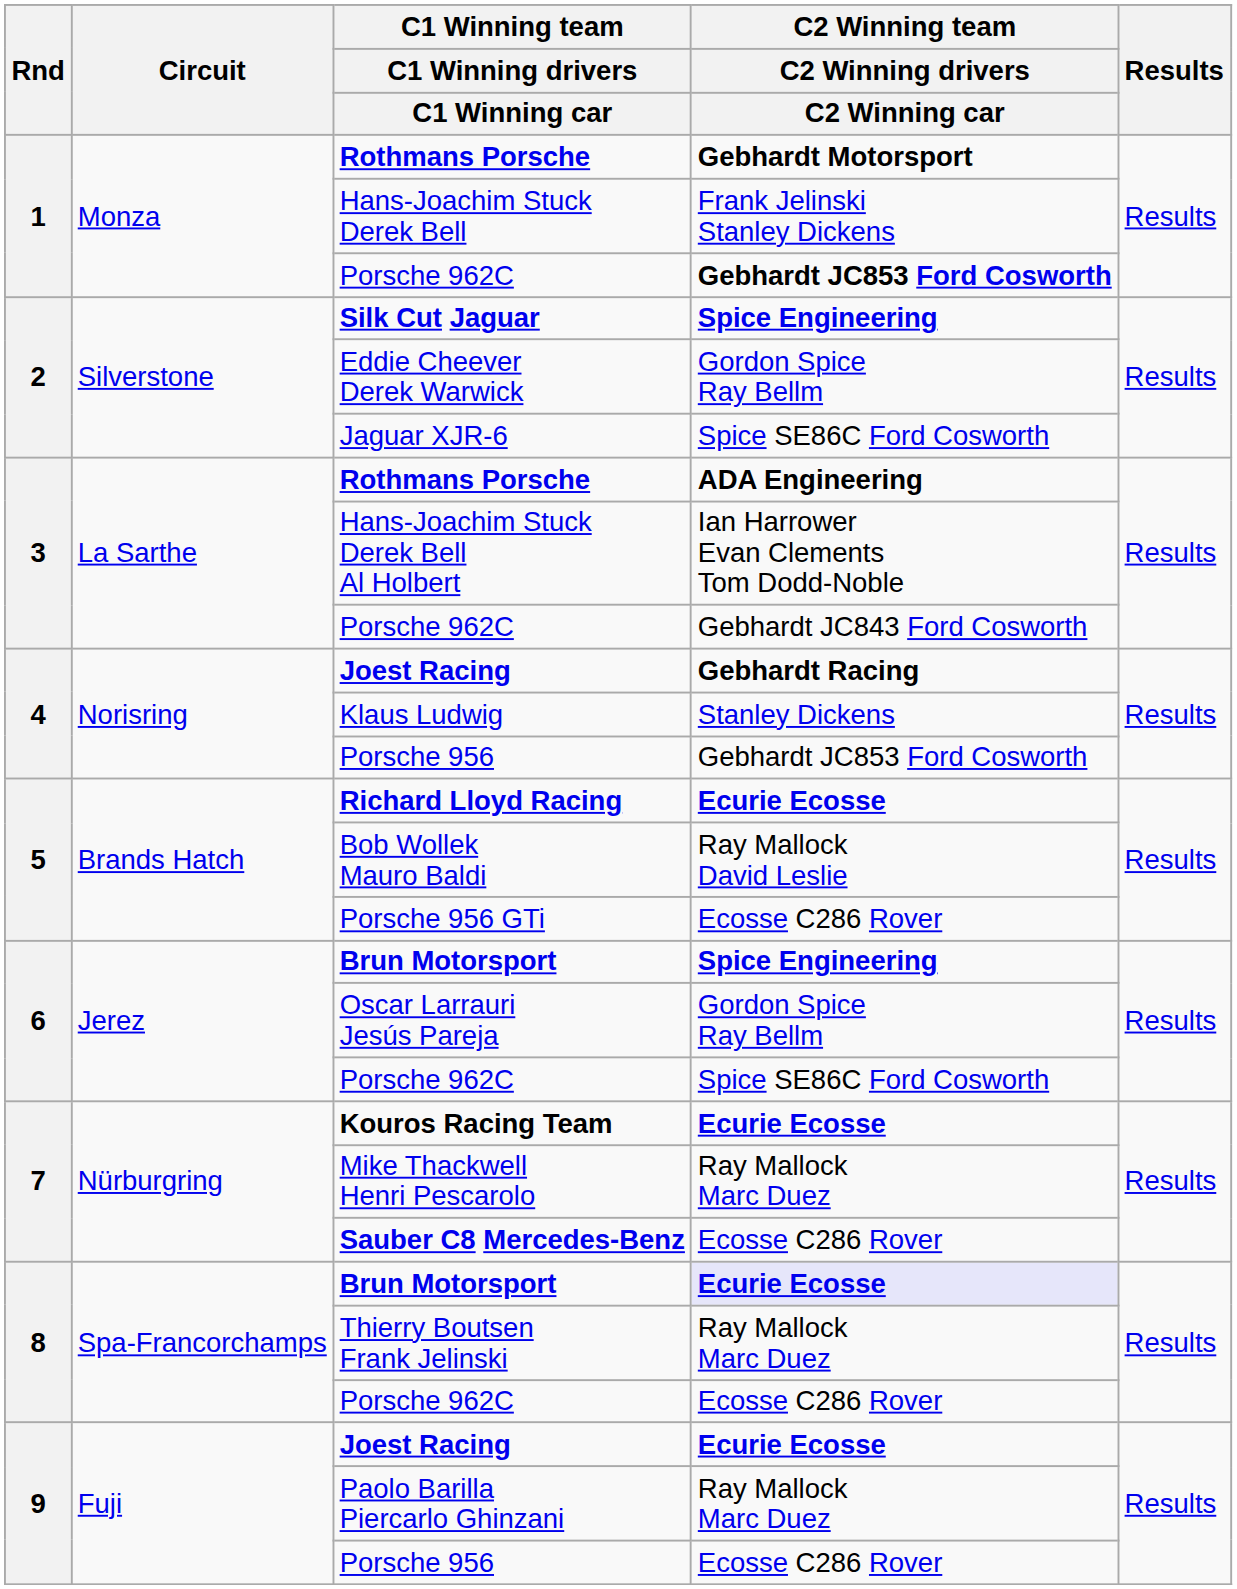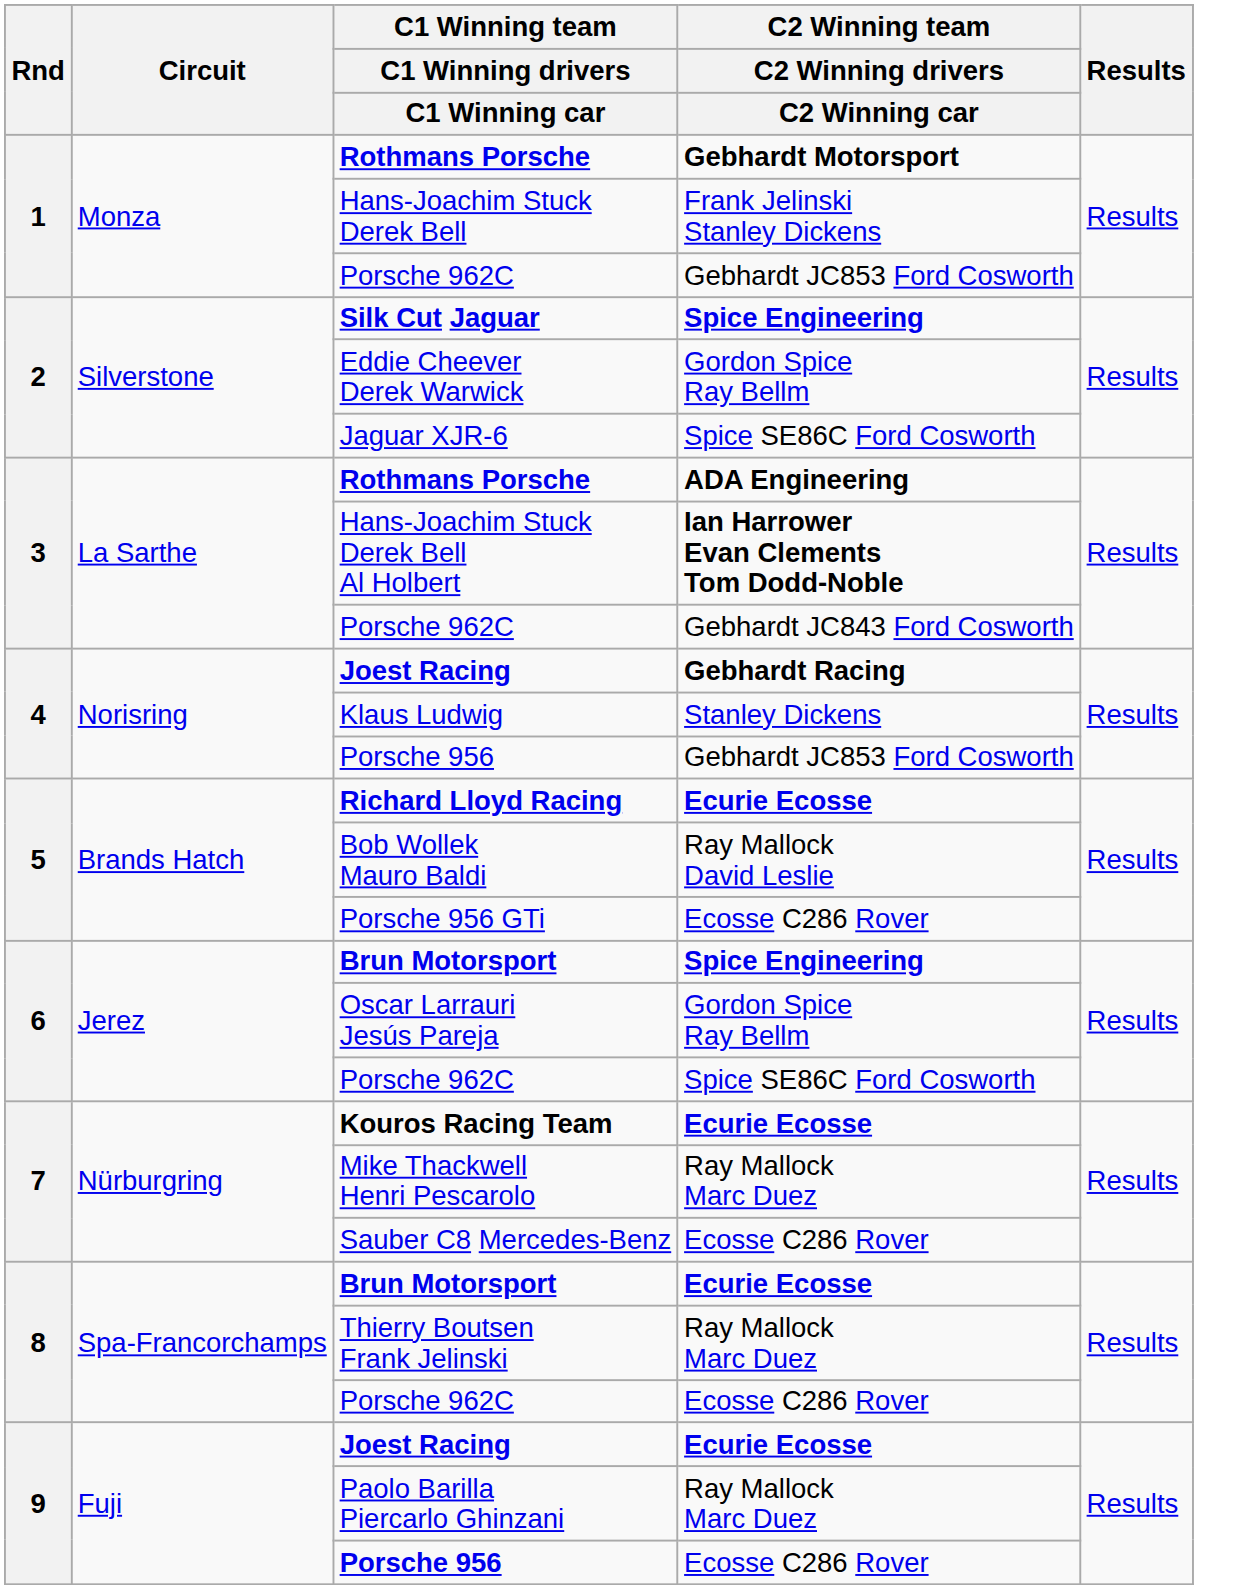(905, 275) bold -> (879, 275) normal
(801, 553) normal -> (794, 553) bold
(512, 1240) bold -> (505, 1240) normal
(792, 1284) lavender background -> (778, 1284) no background
(417, 1562) normal -> (421, 1562) bold
